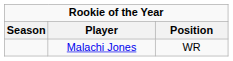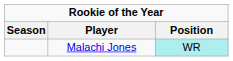(192, 47) no background -> (192, 47) paleturquoise background
